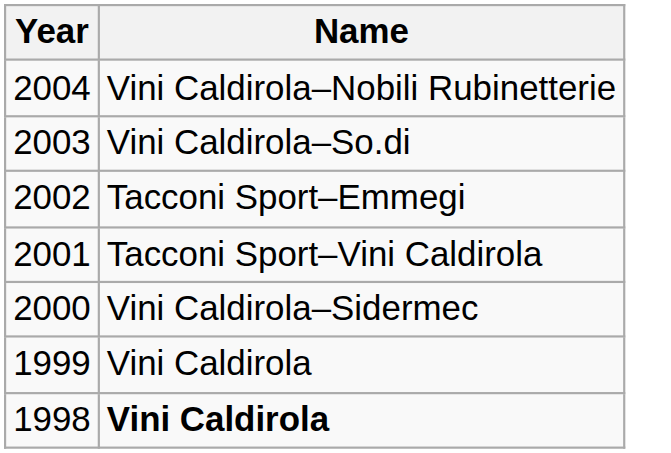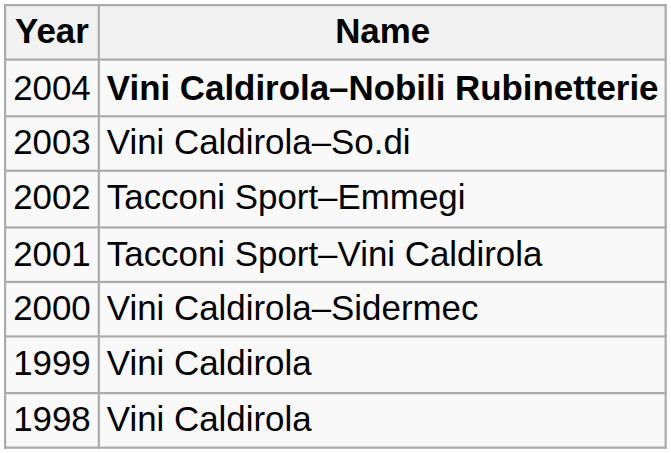(361, 87) normal -> (383, 87) bold
(218, 419) bold -> (209, 419) normal
